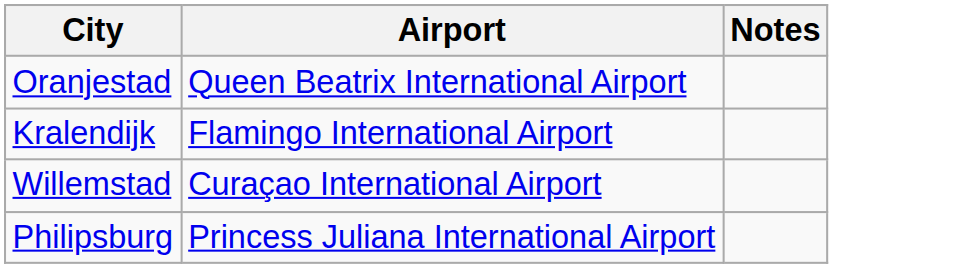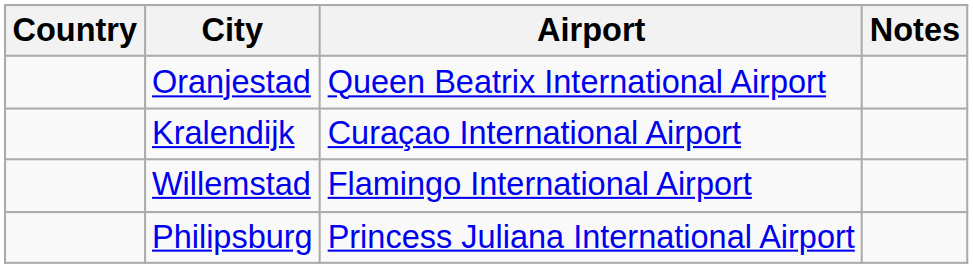+ column: (75, 30)
(400, 133) Flamingo International Airport -> (534, 133) Curaçao International Airport
(395, 184) Curaçao International Airport -> (540, 184) Flamingo International Airport
